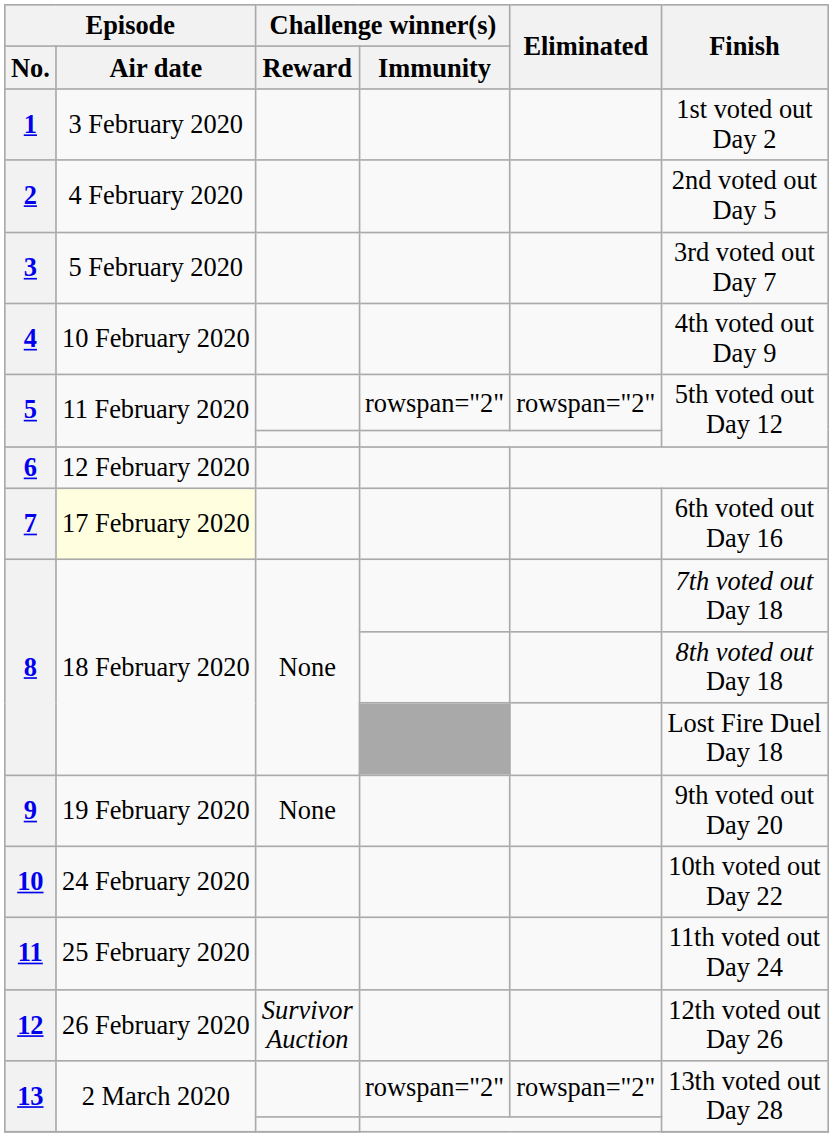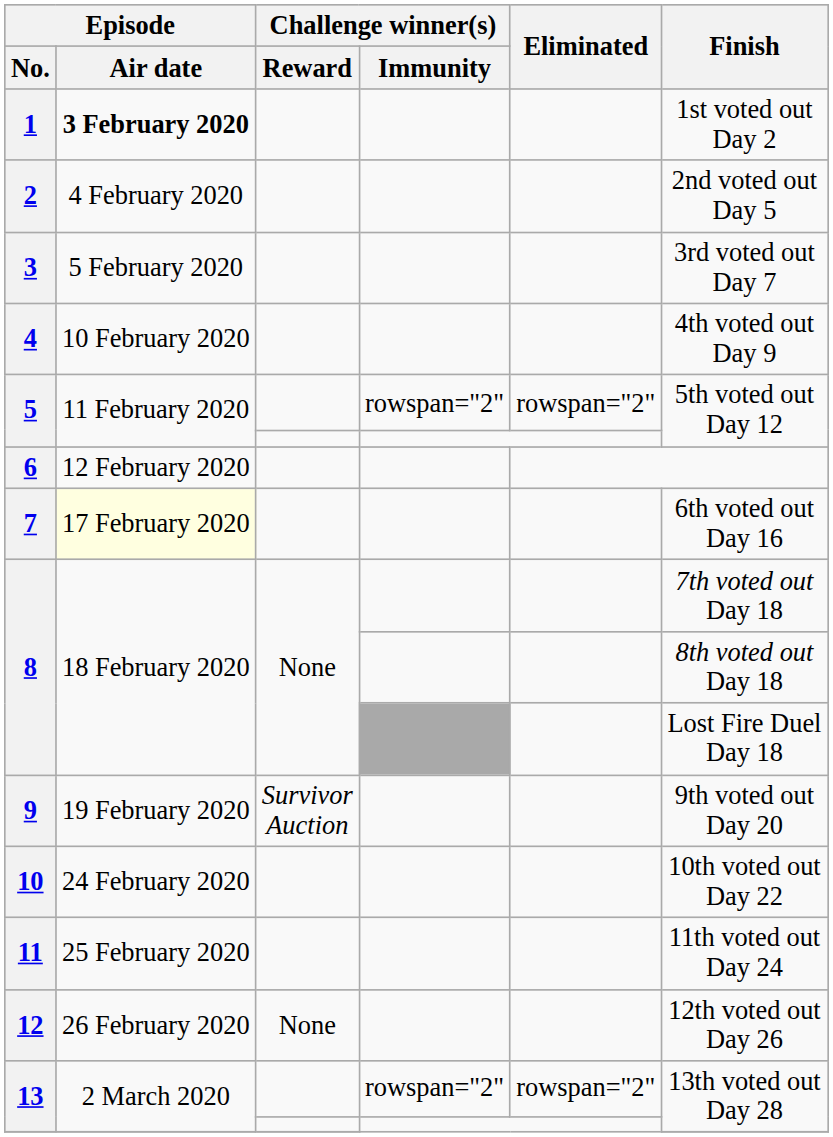(156, 124) normal -> (156, 124) bold
(307, 810) None -> (307, 810) Survivor Auction
(307, 1024) Survivor Auction -> (307, 1024) None
